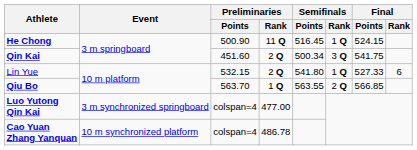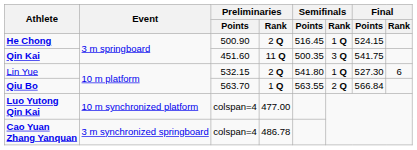(276, 41) 11 Q -> (276, 41) 2 Q
(276, 56) 2 Q -> (276, 56) 11 Q
(309, 56) 500.34 -> (309, 56) 500.35
(369, 71) 527.33 -> (369, 71) 527.30
(369, 86) 566.85 -> (369, 86) 566.84
(145, 107) 3 m synchronized springboard -> (140, 107) 10 m synchronized platform
(140, 132) 10 m synchronized platform -> (145, 132) 3 m synchronized springboard
